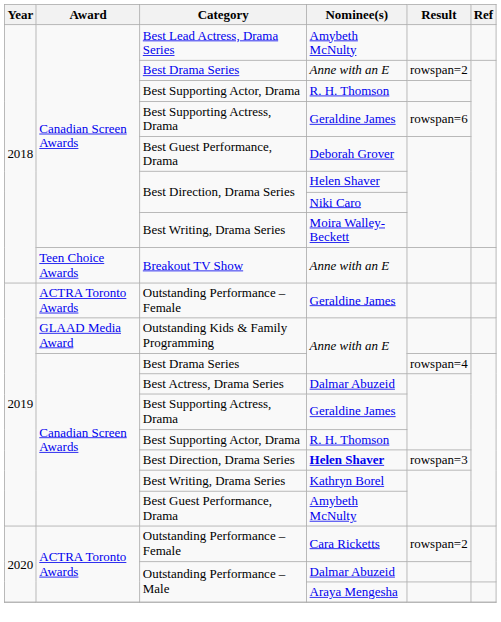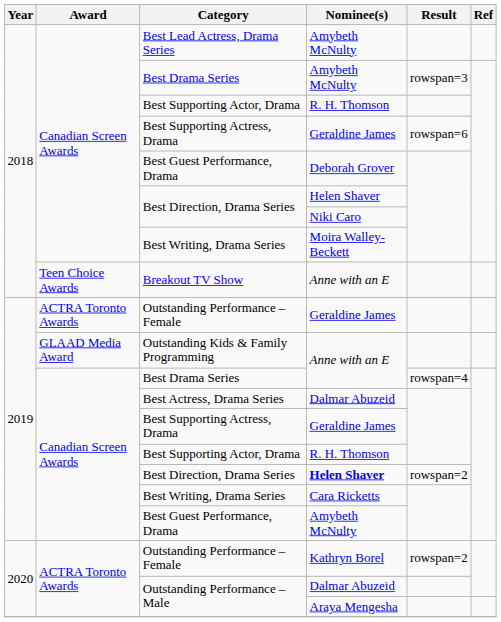(349, 70) Anne with an E -> (334, 77) Amybeth McNulty
(439, 70) rowspan=2 -> (439, 77) rowspan=3
(439, 460) rowspan=3 -> (439, 474) rowspan=2
(347, 480) Kathryn Borel -> (345, 495) Cara Ricketts
(345, 543) Cara Ricketts -> (347, 558) Kathryn Borel
